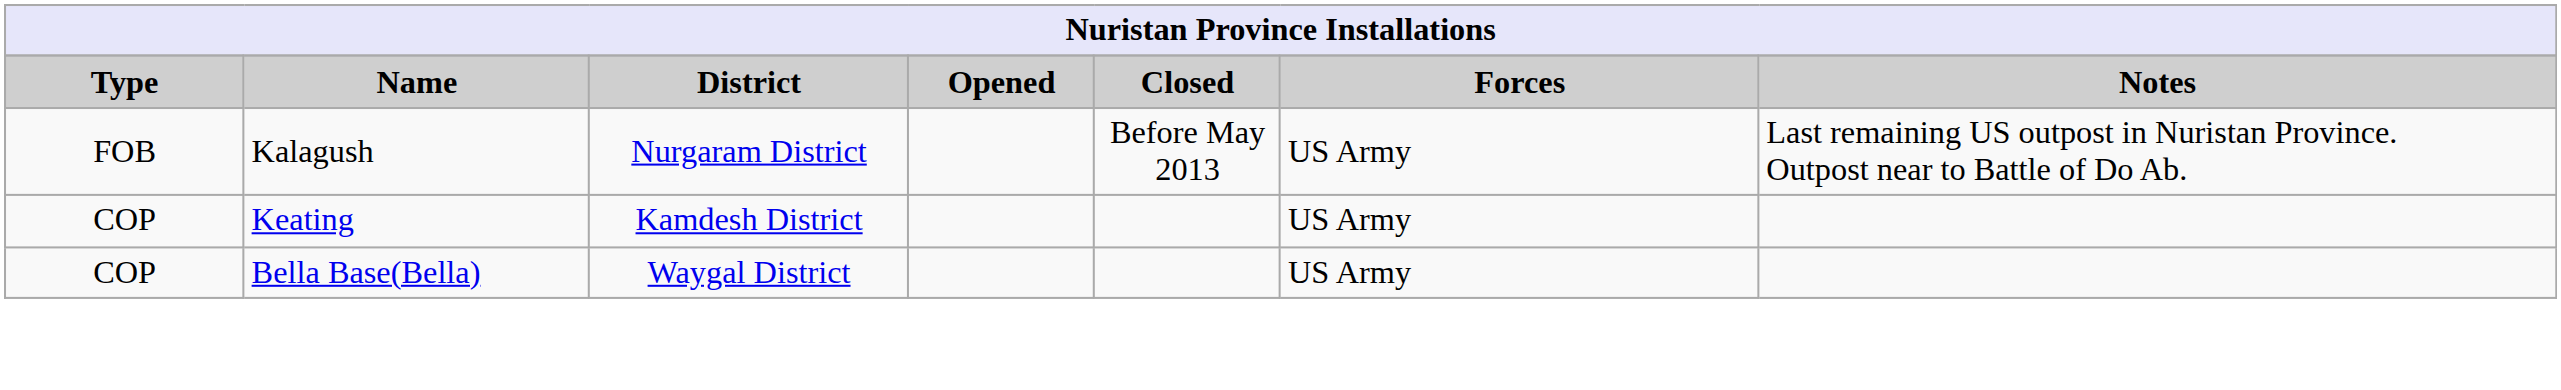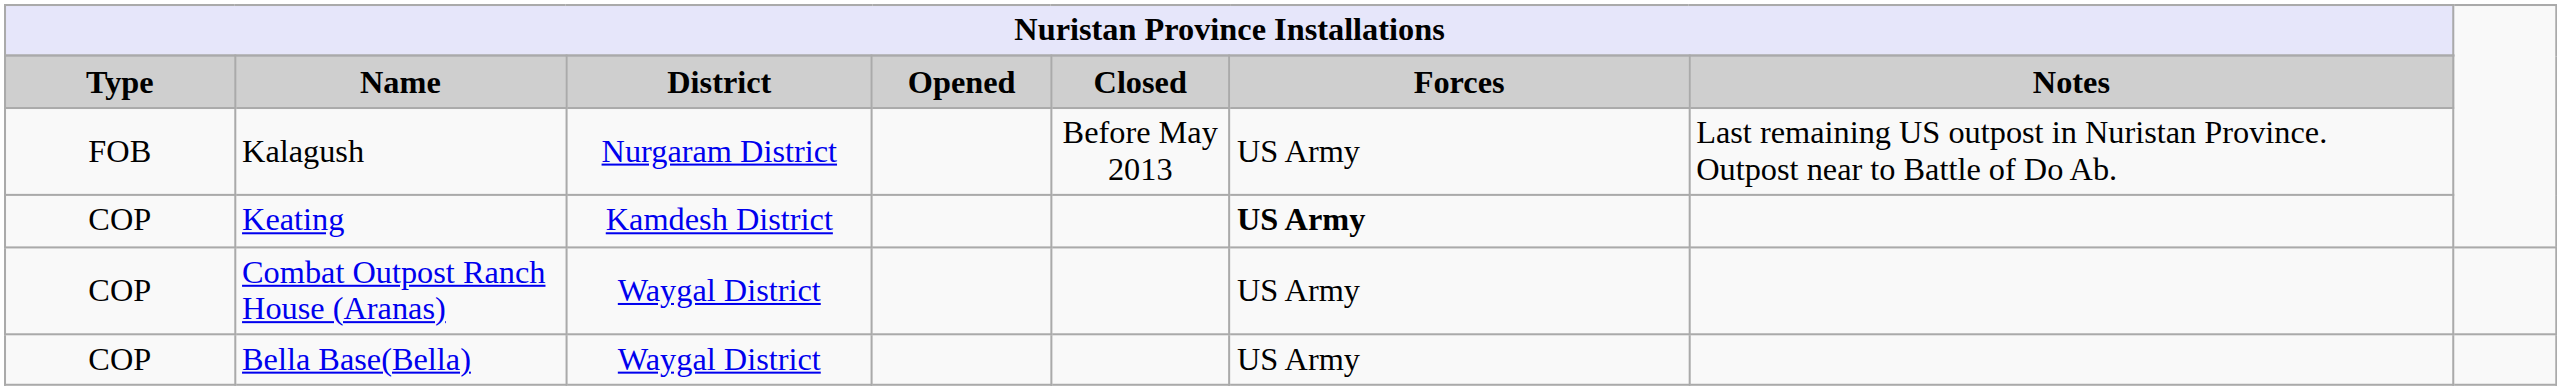(1350, 220) normal -> (1301, 220) bold
+ row: (394, 289)
